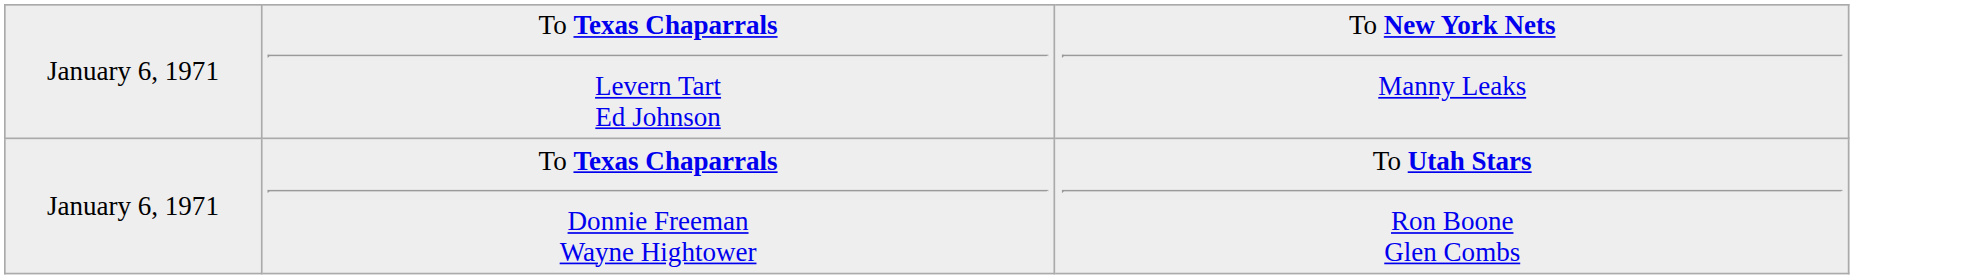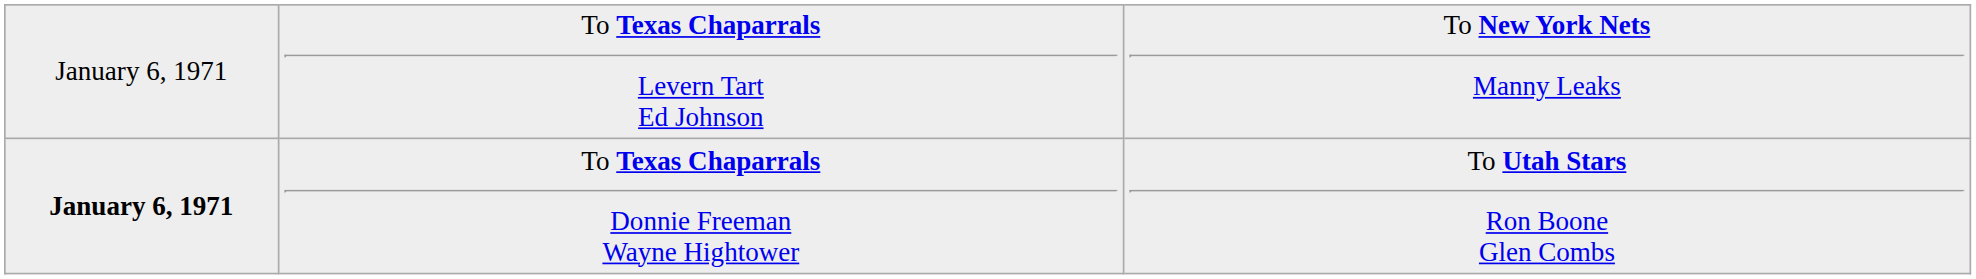(133, 205) normal -> (141, 205) bold
